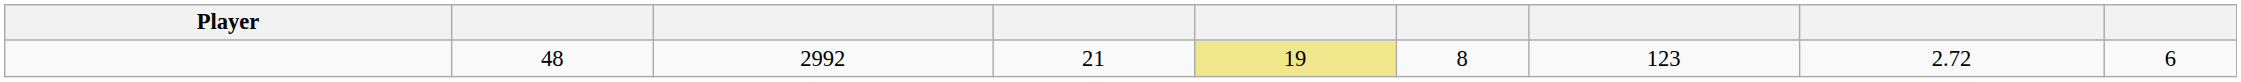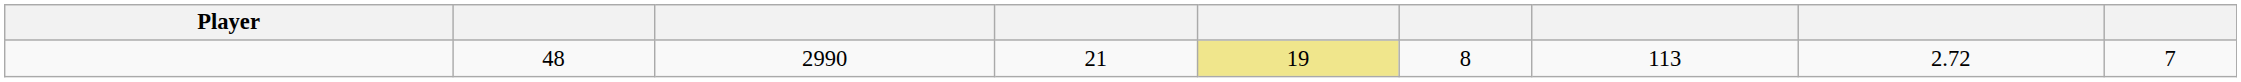(823, 58) 2992 -> (825, 58) 2990
(1664, 58) 123 -> (1665, 58) 113
(2170, 58) 6 -> (2170, 58) 7
